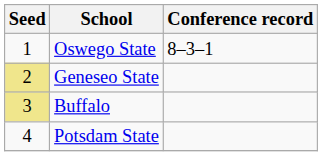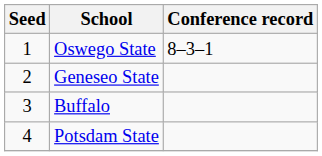(27, 77) khaki background -> (27, 77) no background
(27, 106) khaki background -> (27, 106) no background
